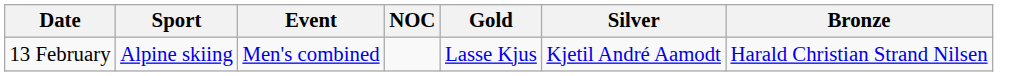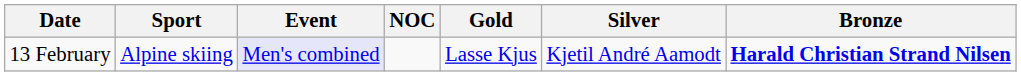(311, 53) no background -> (311, 53) lavender background
(859, 53) normal -> (871, 53) bold
